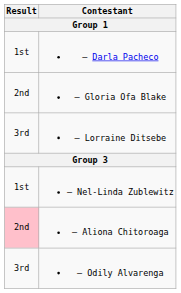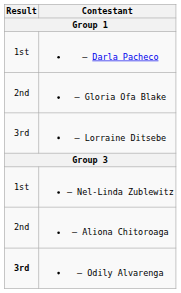(22, 228) pink background -> (22, 228) no background
(22, 268) normal -> (22, 268) bold
